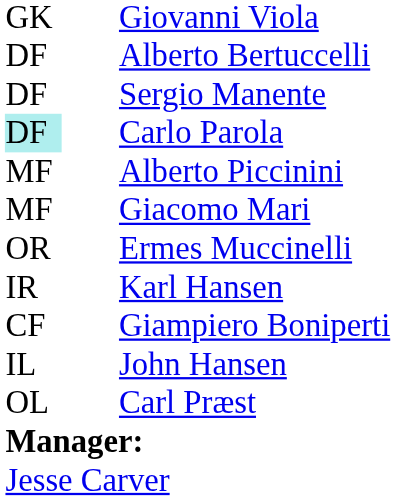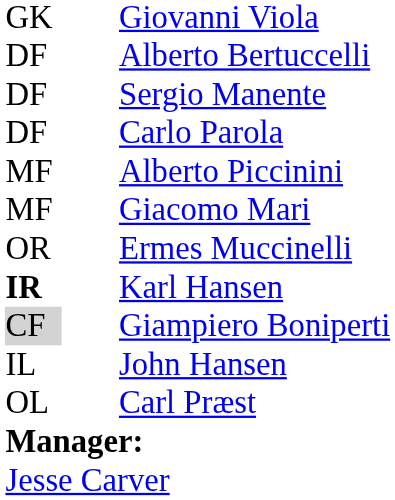(26, 132) paleturquoise background -> (26, 132) no background
(22, 286) normal -> (24, 286) bold
(25, 325) no background -> (25, 325) lightgrey background
